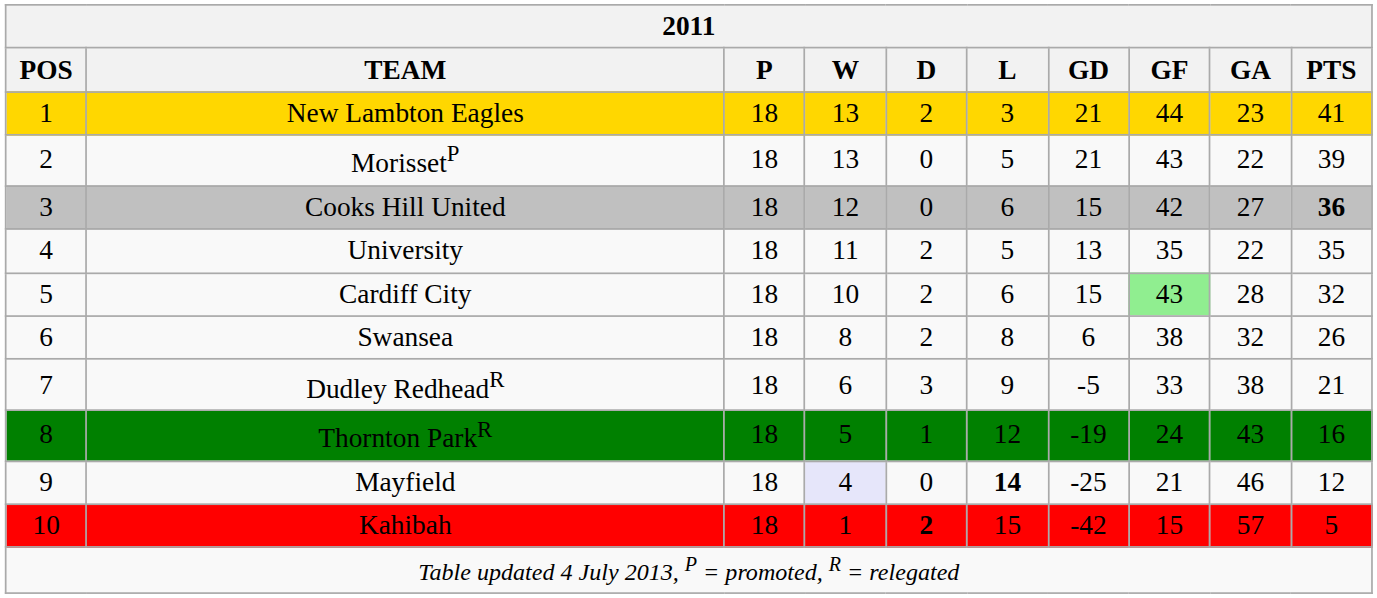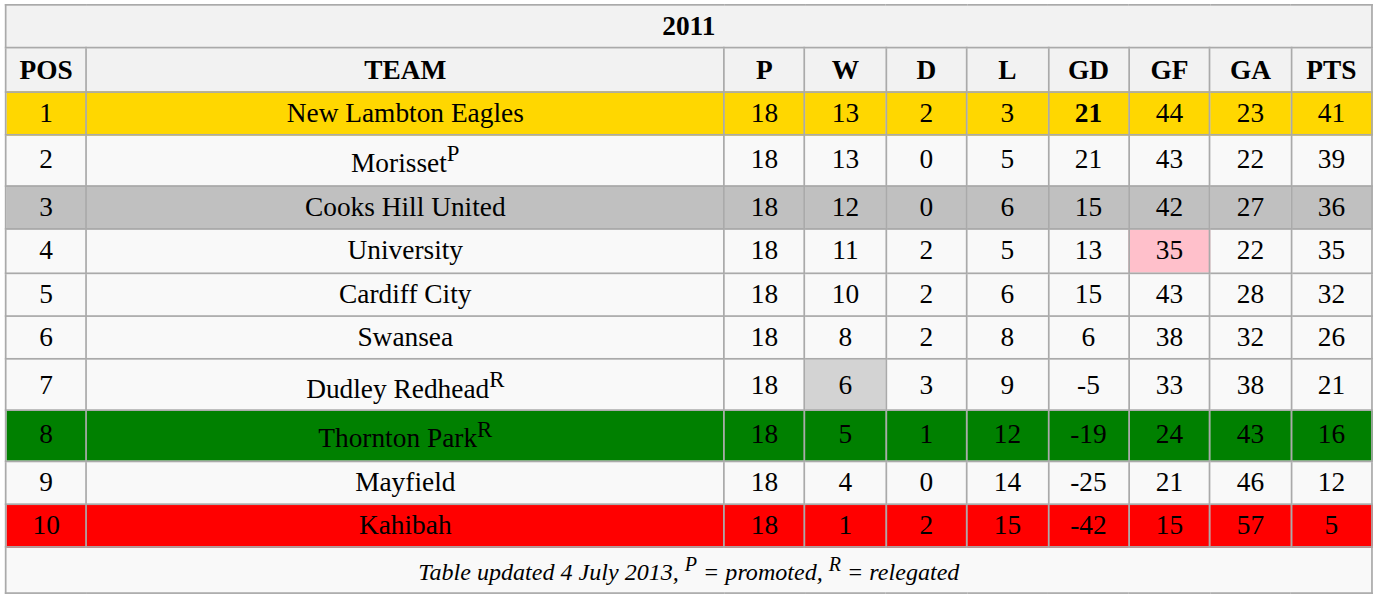(1088, 112) normal -> (1088, 112) bold
(1331, 207) bold -> (1331, 207) normal
(1169, 250) no background -> (1169, 250) pink background
(1169, 293) lightgreen background -> (1169, 293) no background
(845, 384) no background -> (845, 384) lightgrey background
(845, 482) lavender background -> (845, 482) no background
(1007, 482) bold -> (1007, 482) normal
(926, 525) bold -> (926, 525) normal
